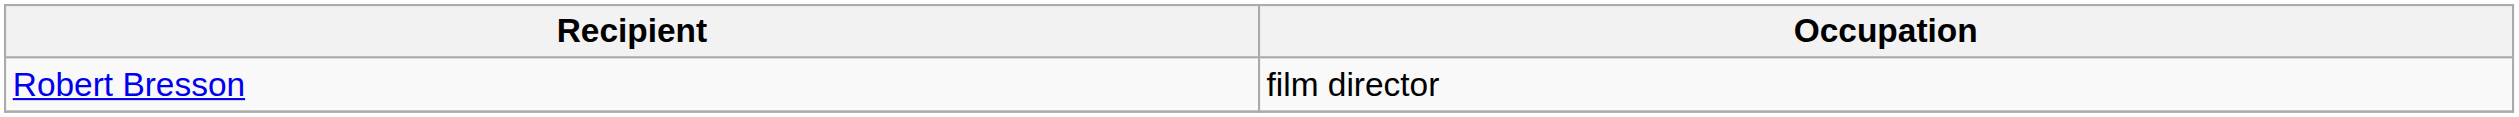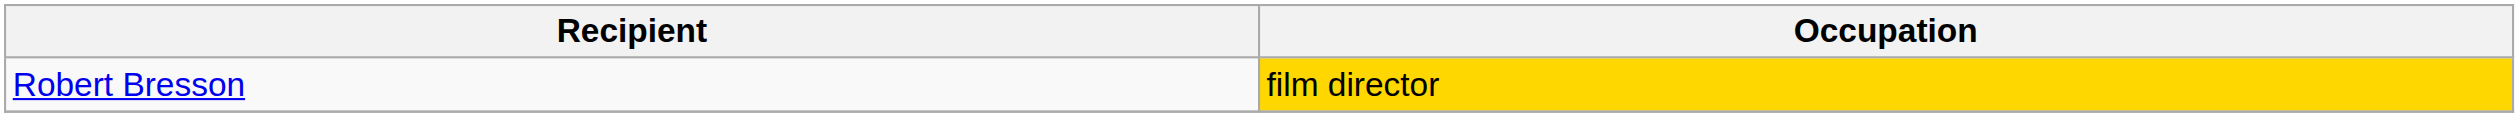(1353, 84) no background -> (1353, 84) gold background
